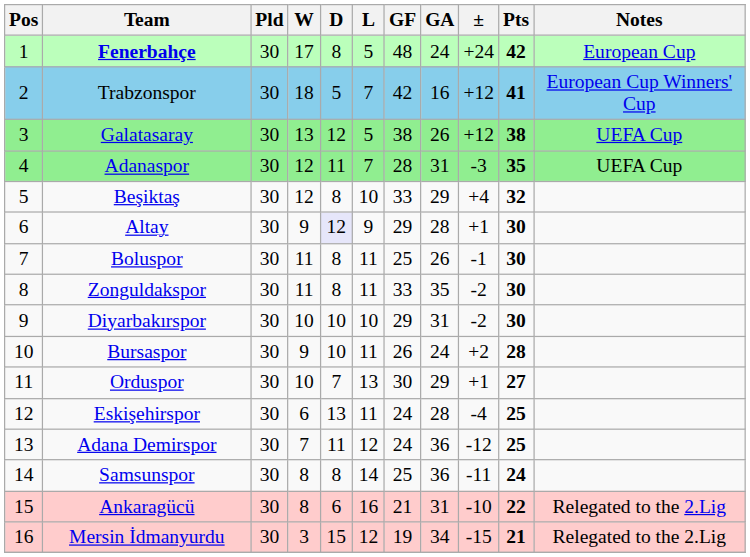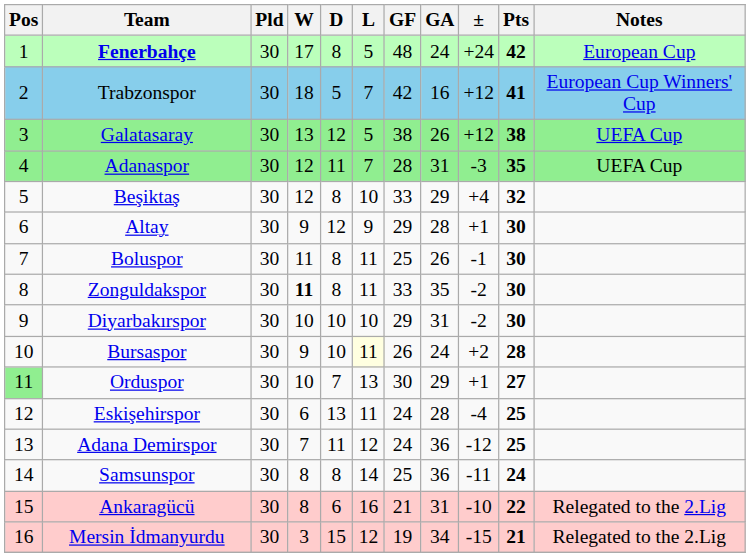(336, 227) lavender background -> (336, 227) no background
(304, 289) normal -> (304, 289) bold
(368, 351) no background -> (368, 351) lightyellow background
(24, 382) no background -> (24, 382) lightgreen background
